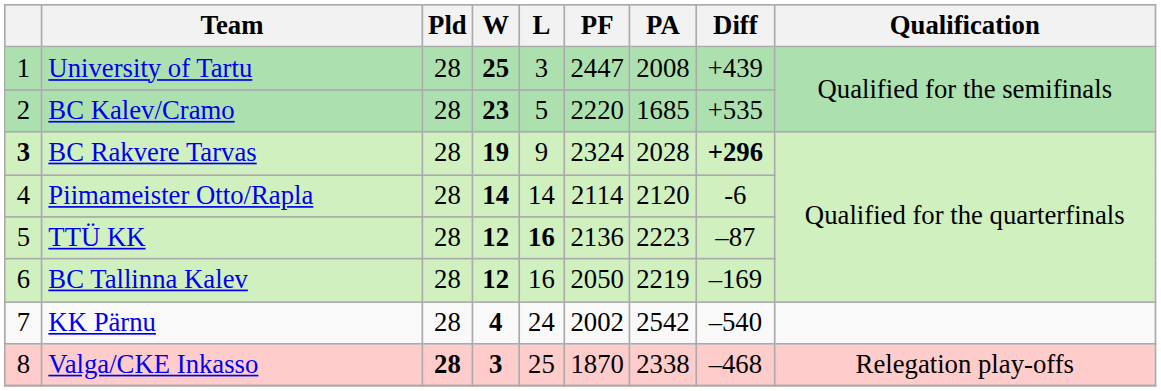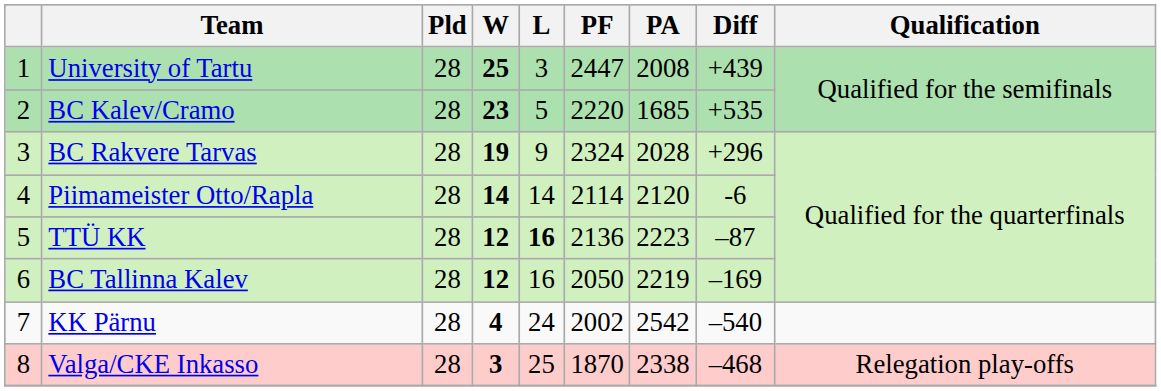(24, 152) bold -> (24, 152) normal
(735, 152) bold -> (735, 152) normal
(447, 364) bold -> (447, 364) normal
